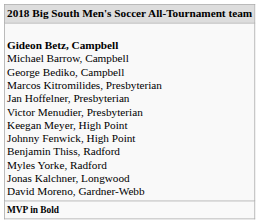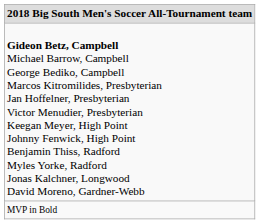(33, 210) bold -> (32, 211) normal
